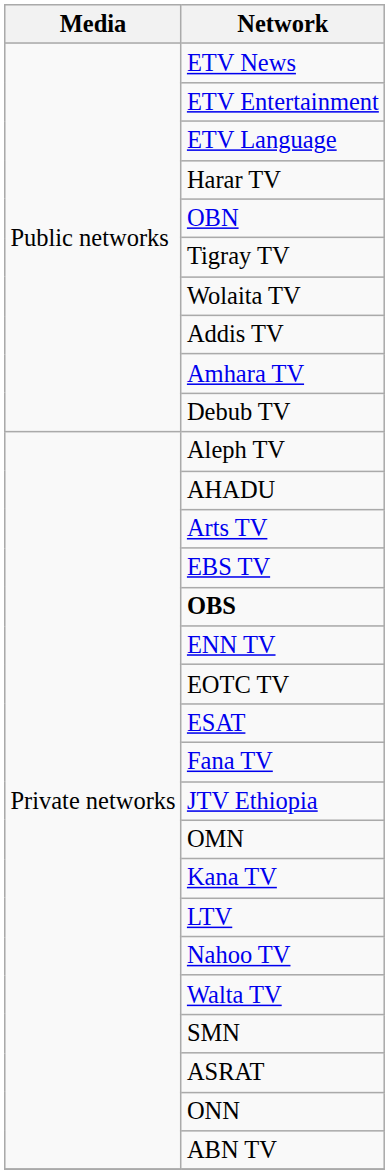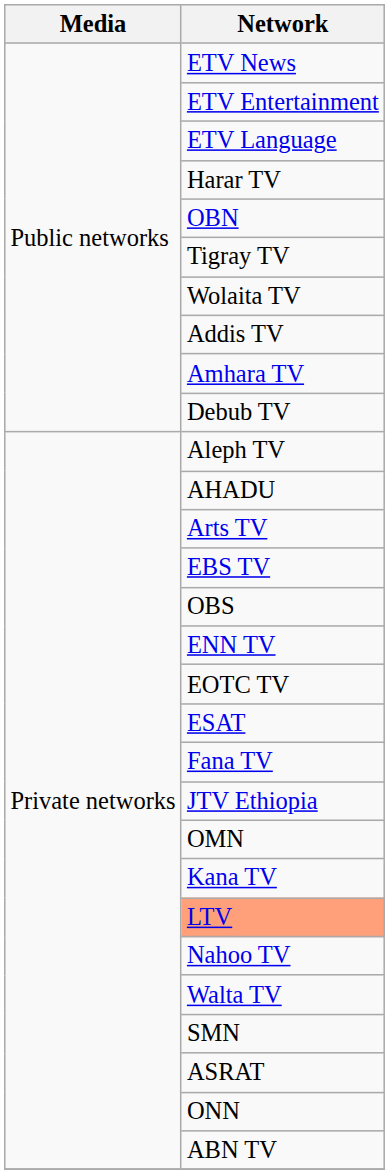(211, 606) bold -> (211, 606) normal
(210, 916) no background -> (210, 916) lightsalmon background
